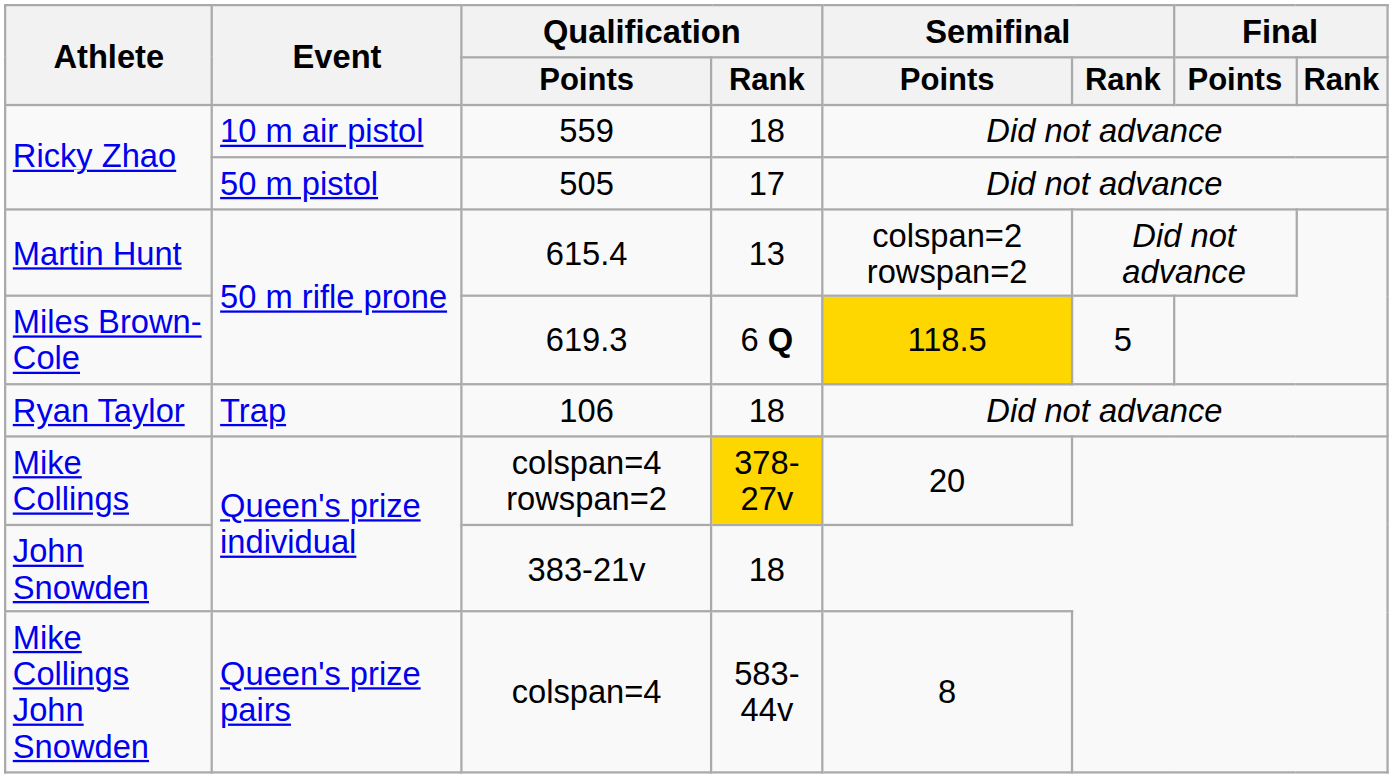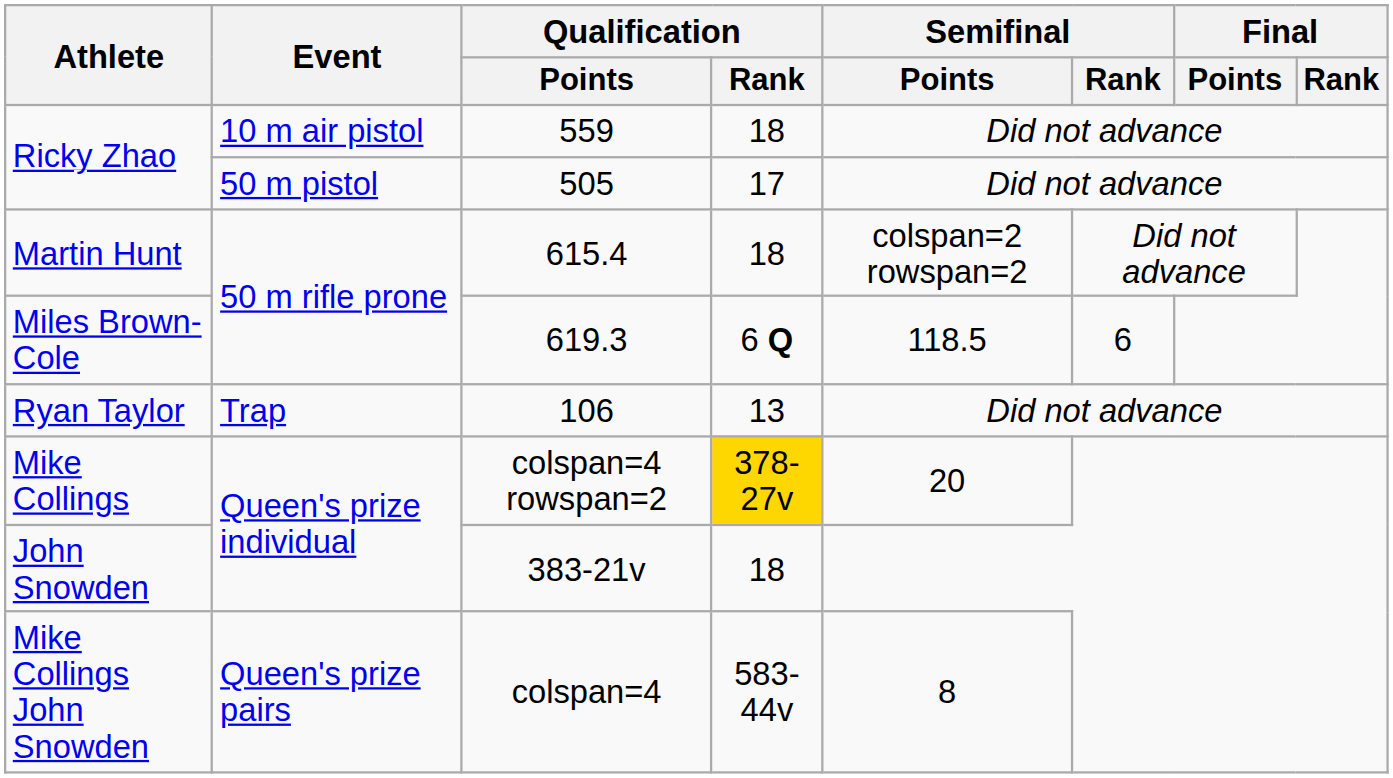(767, 253) 13 -> (767, 253) 18
(947, 341) gold background -> (947, 341) no background
(1123, 341) 5 -> (1123, 341) 6
(767, 411) 18 -> (767, 411) 13
